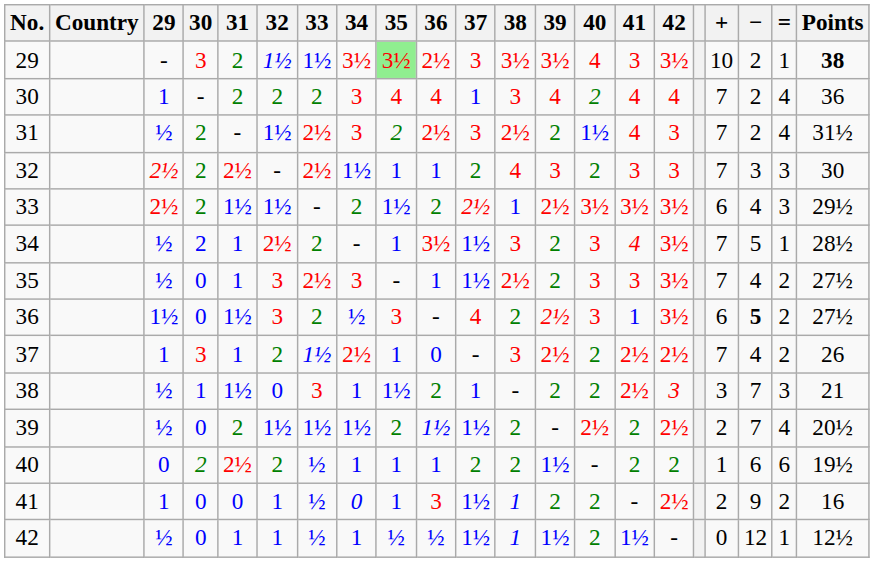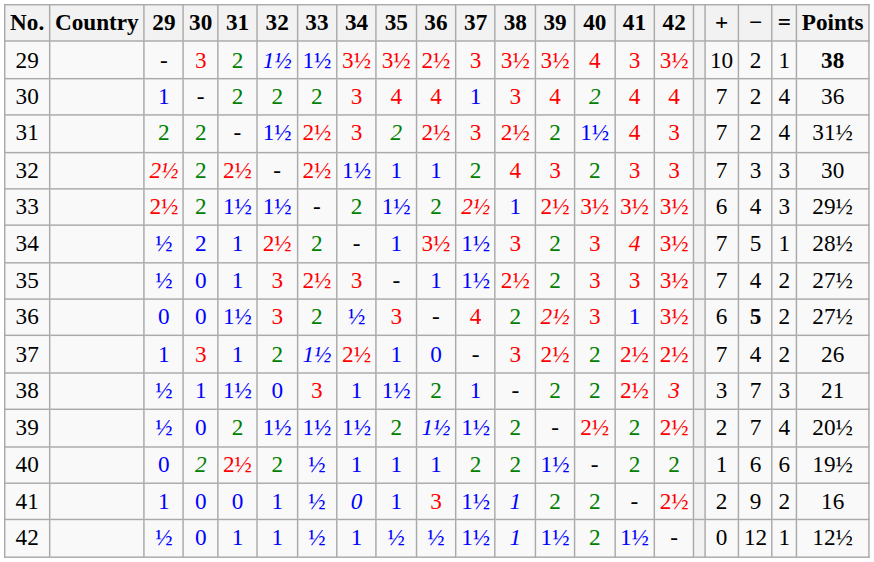(396, 59) lightgreen background -> (396, 59) no background
(164, 133) ½ -> (164, 133) 2
(164, 317) 1½ -> (164, 317) 0
